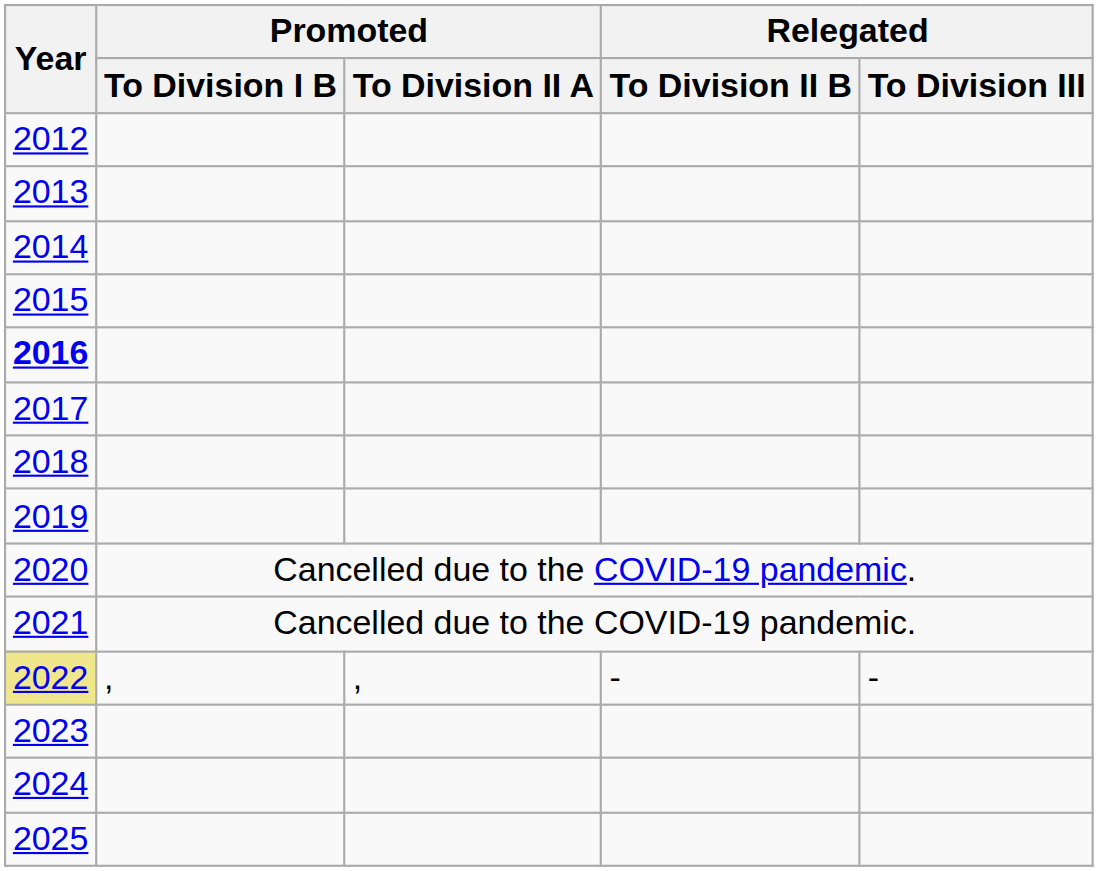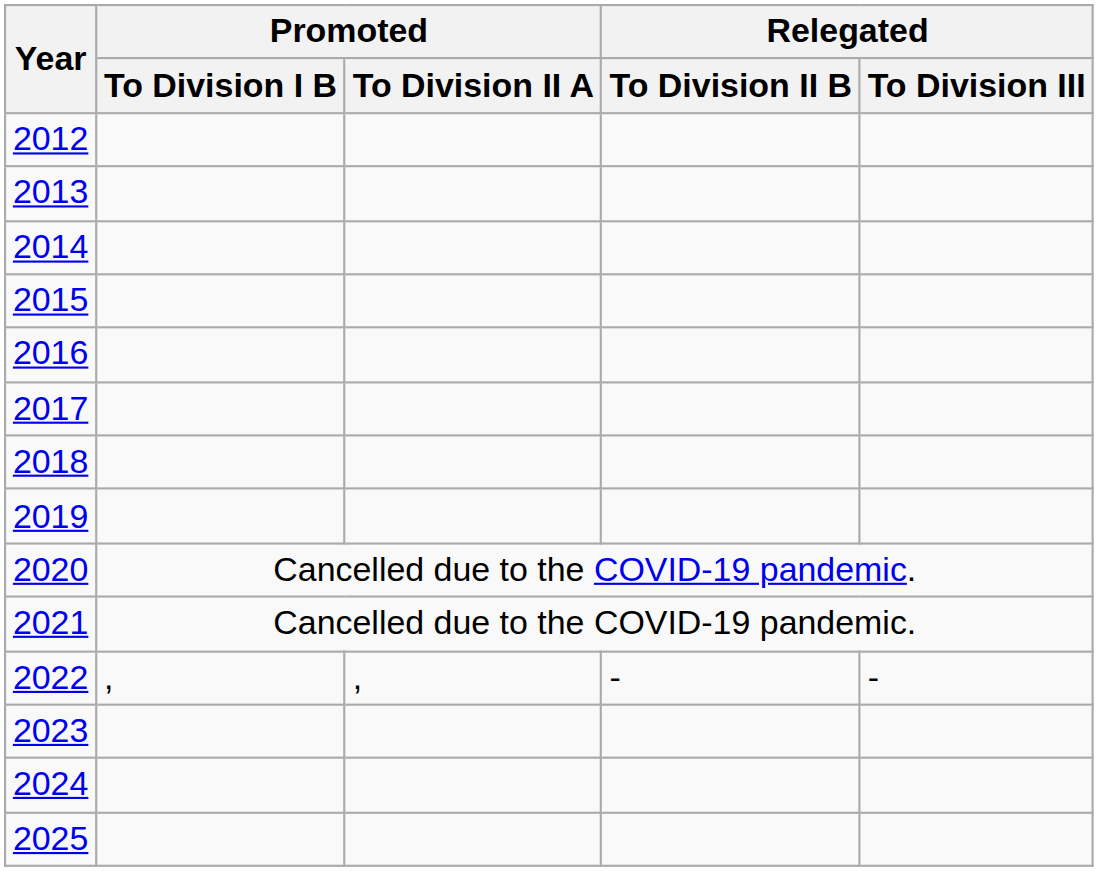(51, 354) bold -> (51, 354) normal
(51, 676) khaki background -> (51, 676) no background
